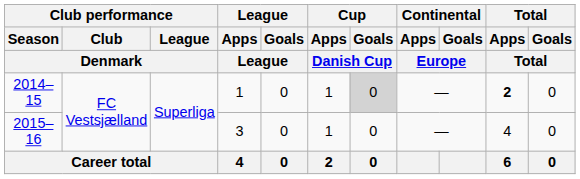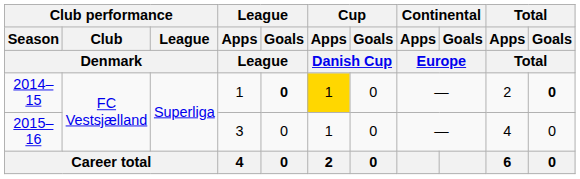(284, 92) normal -> (284, 92) bold
(329, 92) no background -> (329, 92) gold background
(373, 92) lightgrey background -> (373, 92) no background
(507, 92) bold -> (507, 92) normal
(552, 92) normal -> (552, 92) bold
